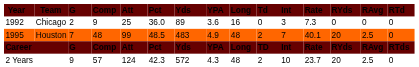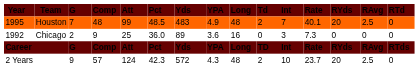rows swapped: (15, 23) <-> (15, 35)
